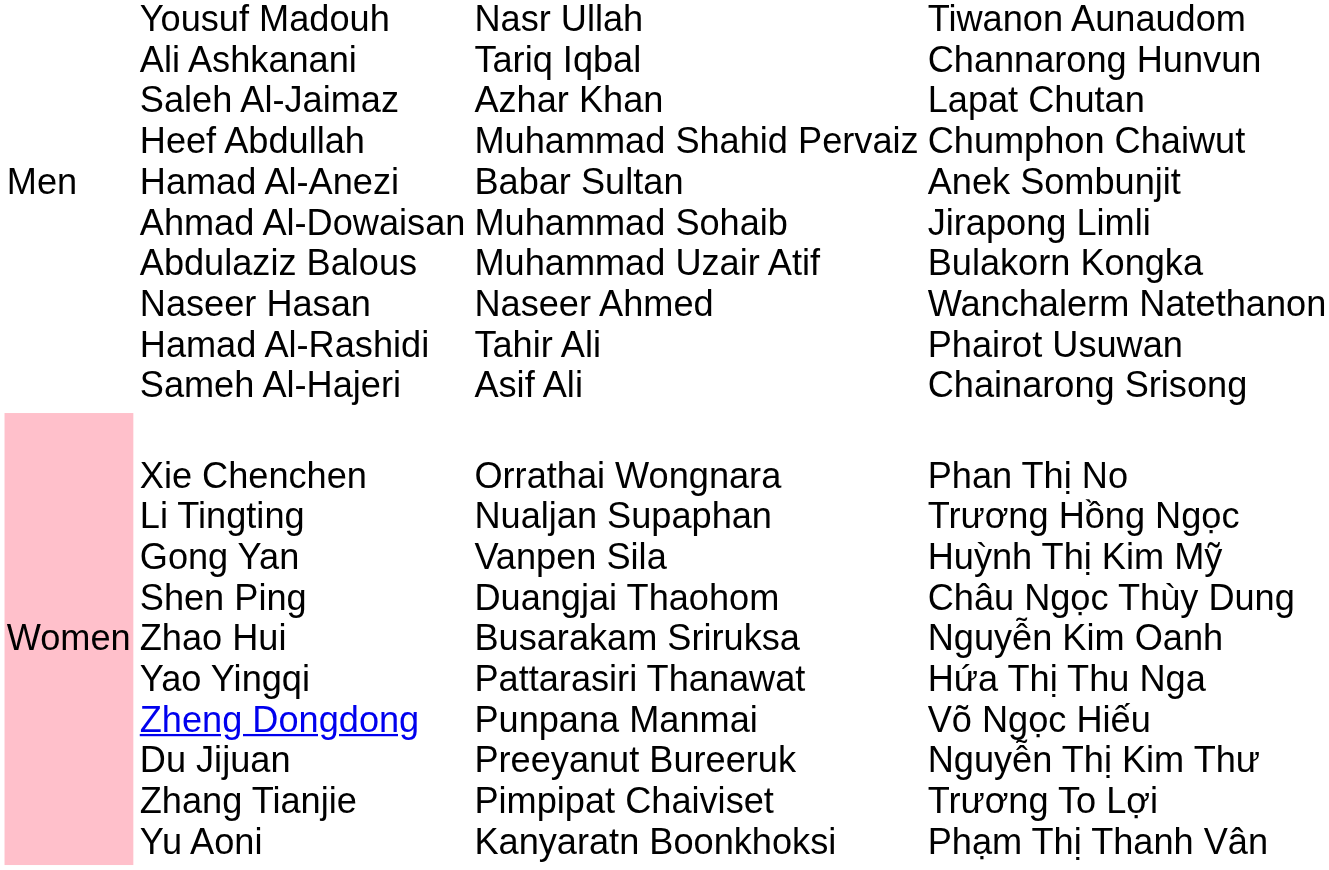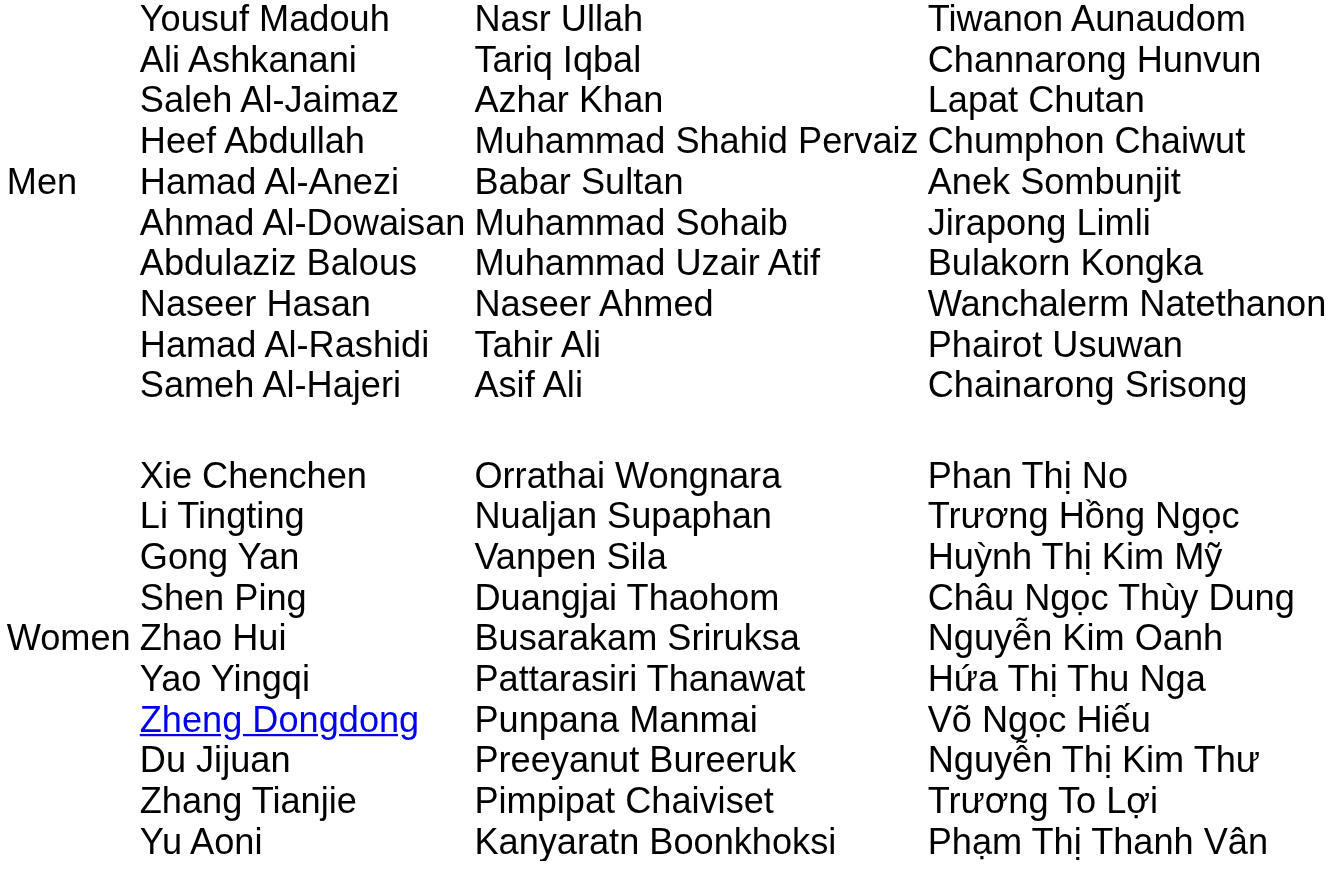(69, 638) pink background -> (69, 638) no background
